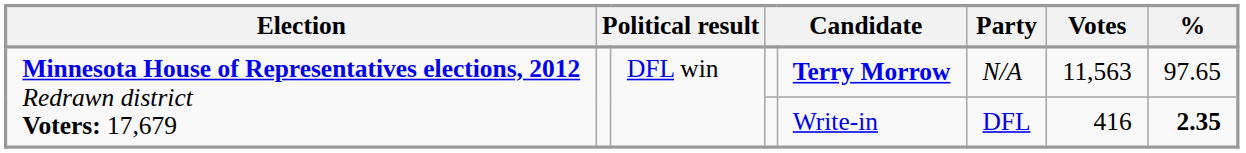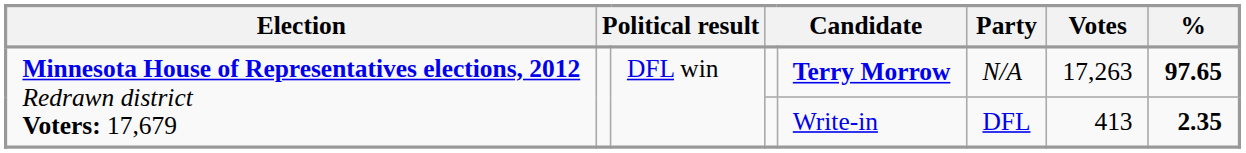(1097, 72) 11,563 -> (1098, 72) 17,263
(1192, 72) normal -> (1193, 72) bold
(1113, 121) 416 -> (1113, 121) 413
